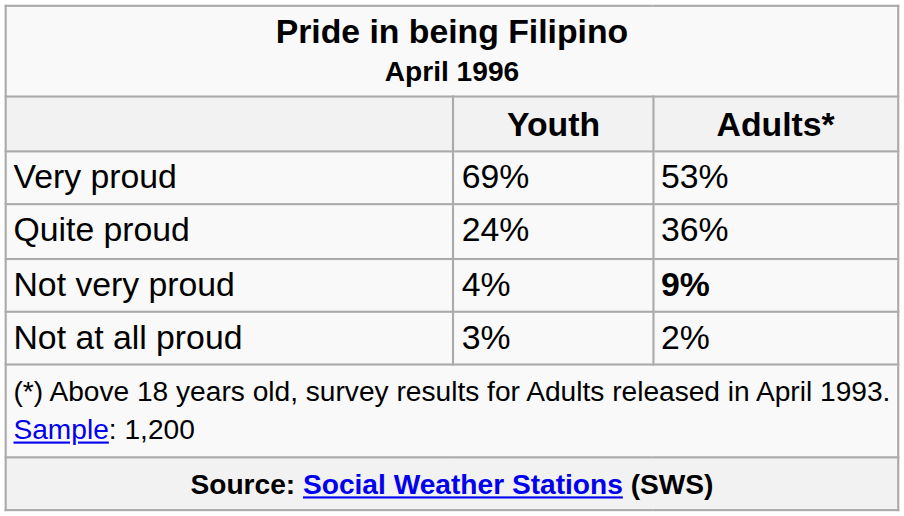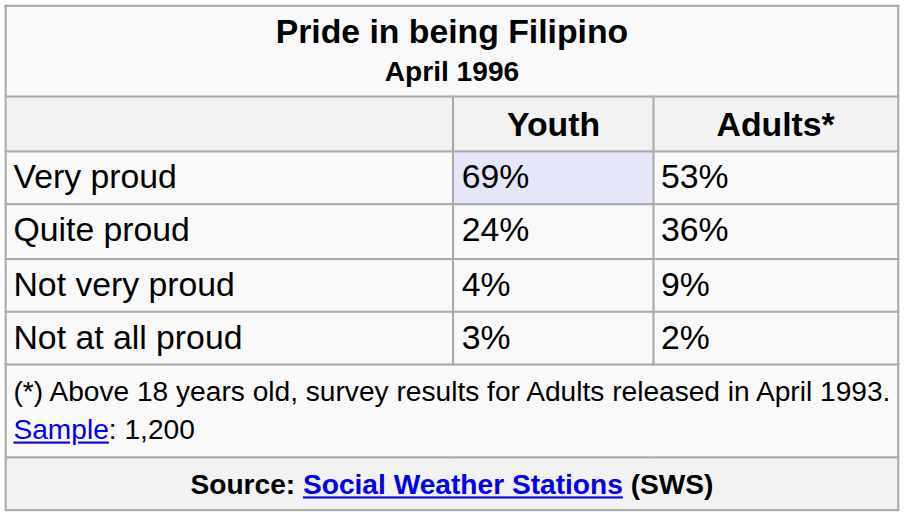(495, 177) no background -> (495, 177) lavender background
(685, 284) bold -> (685, 284) normal
